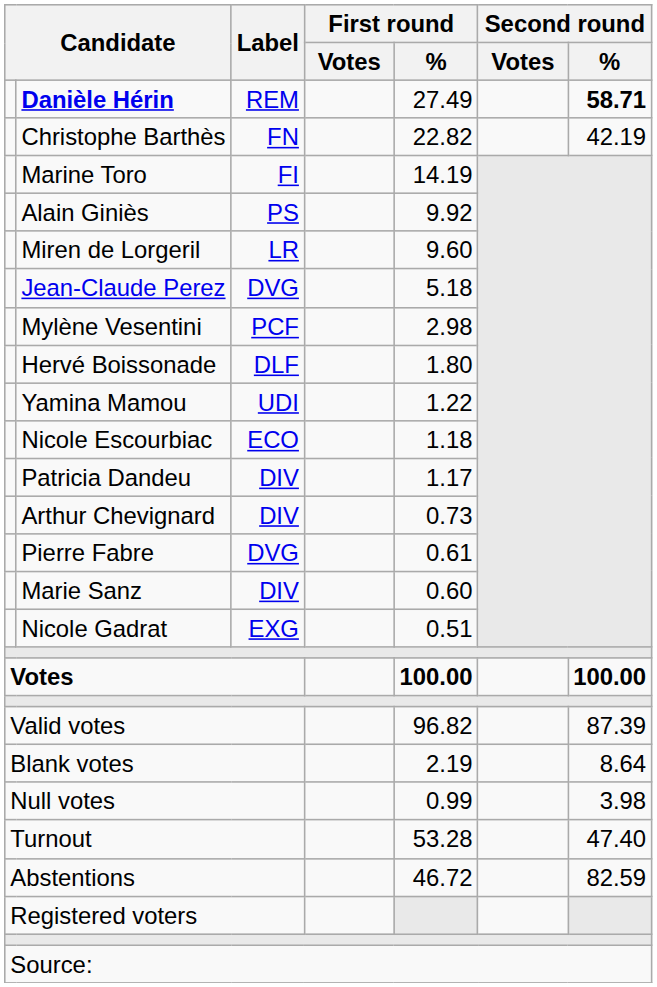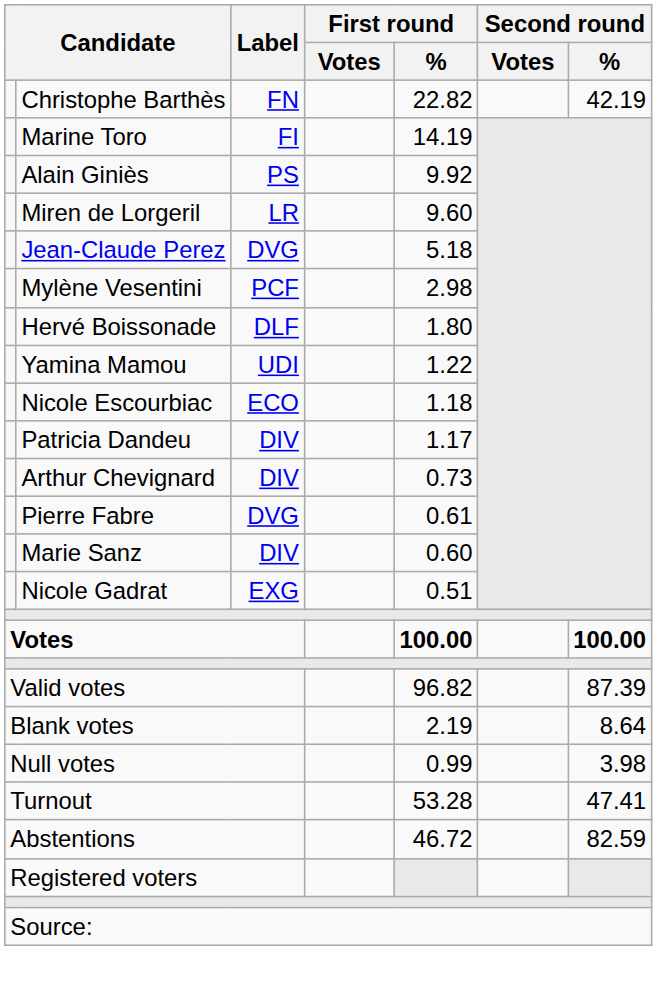- row: (98, 99)
(616, 839) 47.40 -> (616, 802) 47.41
